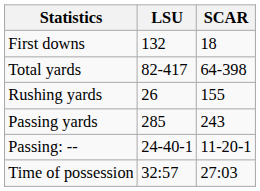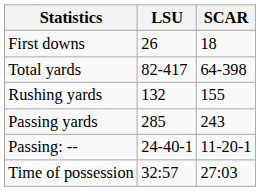(153, 43) 132 -> (149, 43) 26
(149, 95) 26 -> (153, 95) 132
